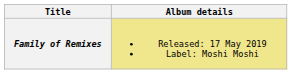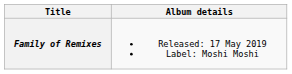(199, 49) khaki background -> (199, 49) no background
